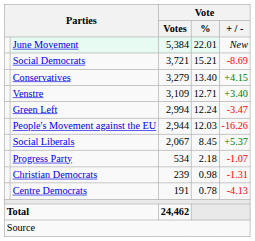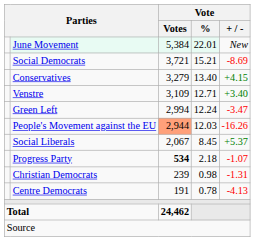(178, 126) no background -> (178, 126) lightsalmon background
(181, 158) normal -> (181, 158) bold
